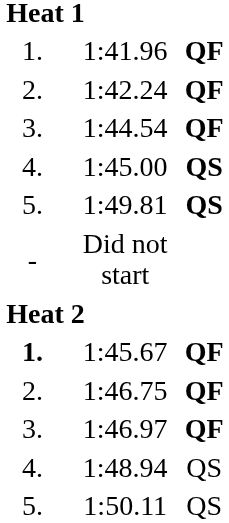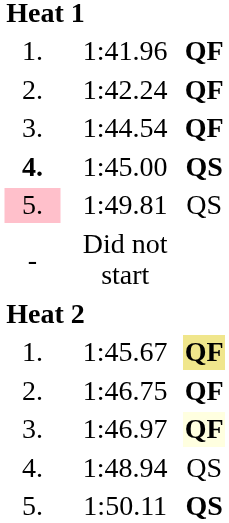(32, 166) normal -> (32, 166) bold
(32, 205) no background -> (32, 205) pink background
(204, 205) bold -> (204, 205) normal
(32, 352) bold -> (32, 352) normal
(204, 352) no background -> (204, 352) khaki background
(204, 429) no background -> (204, 429) lightyellow background
(204, 506) normal -> (204, 506) bold
